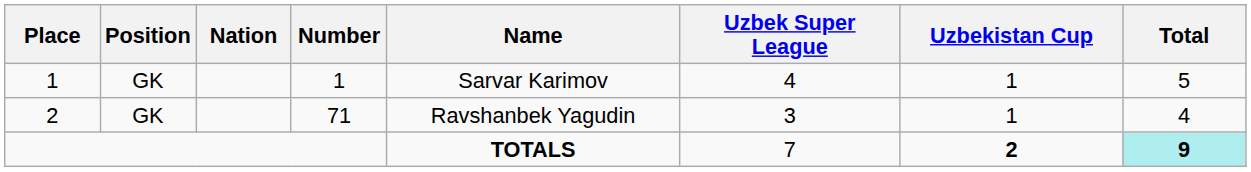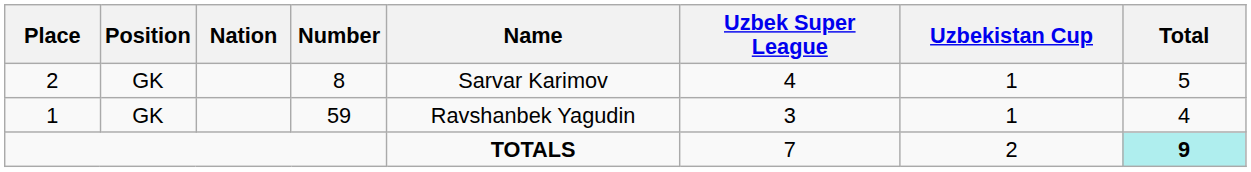(52, 81) 1 -> (52, 81) 2
(339, 81) 1 -> (339, 81) 8
(52, 115) 2 -> (52, 115) 1
(339, 115) 71 -> (339, 115) 59
(1012, 150) bold -> (1012, 150) normal
